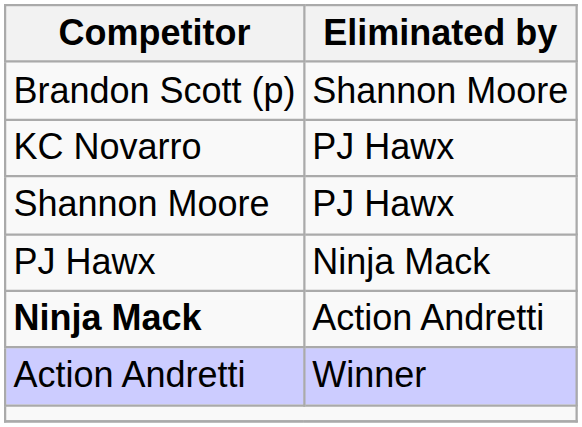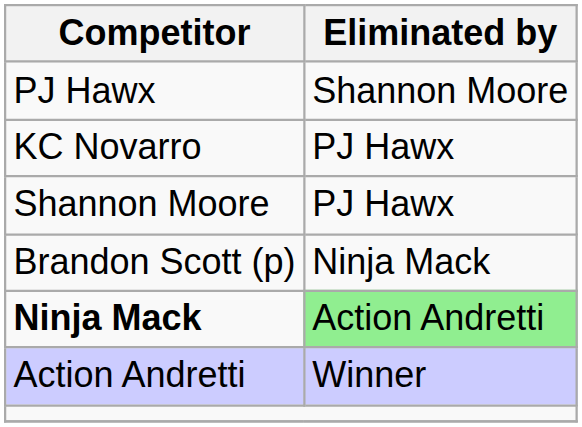(155, 90) Brandon Scott (p) -> (84, 90) PJ Hawx
(84, 261) PJ Hawx -> (155, 261) Brandon Scott (p)
(428, 318) no background -> (428, 318) lightgreen background
